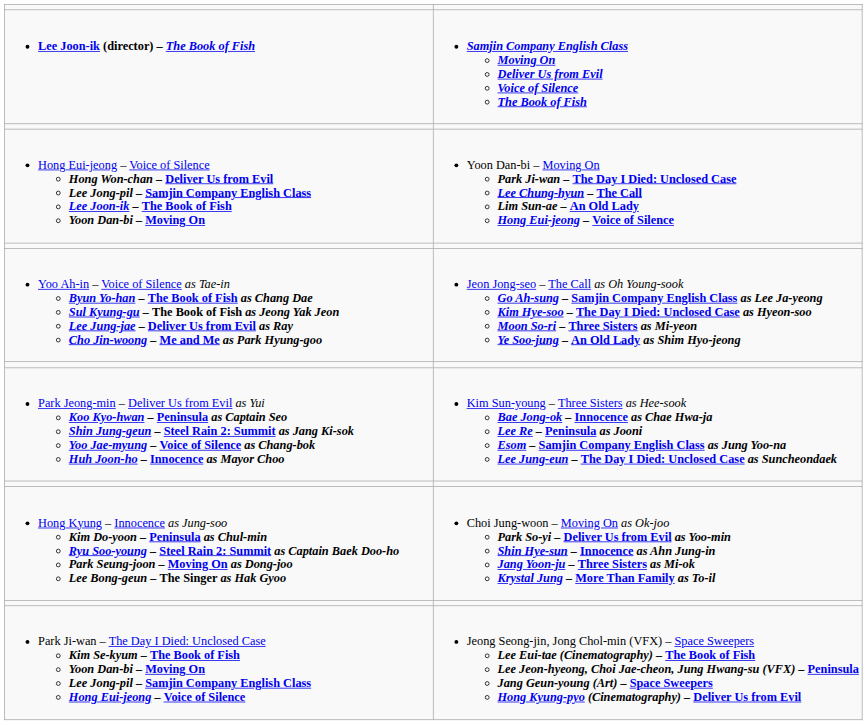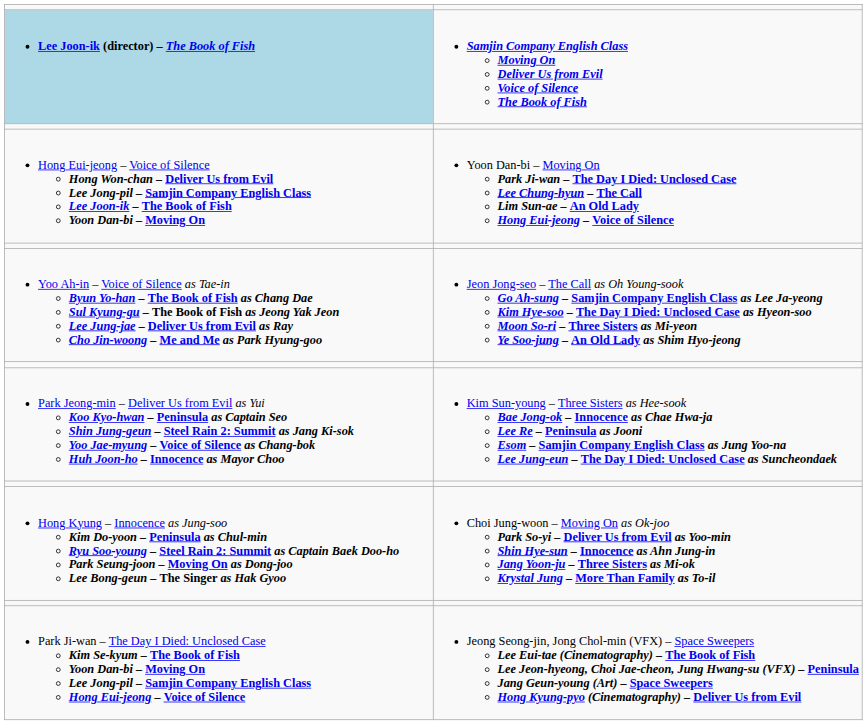(219, 46) no background -> (219, 46) lightblue background
